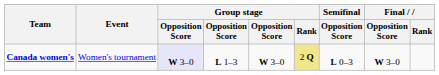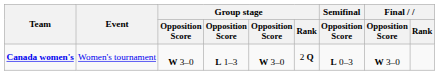(181, 63) lavender background -> (181, 63) no background
(307, 57) khaki background -> (307, 57) no background
